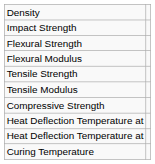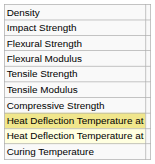(75, 120) no background -> (75, 120) khaki background
(75, 136) no background -> (75, 136) lightyellow background
